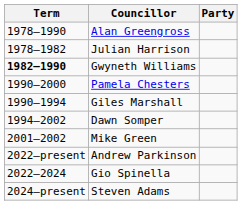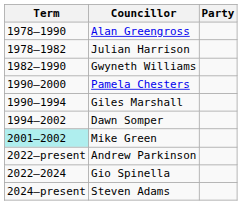(37, 67) bold -> (37, 67) normal
(37, 138) no background -> (37, 138) paleturquoise background
